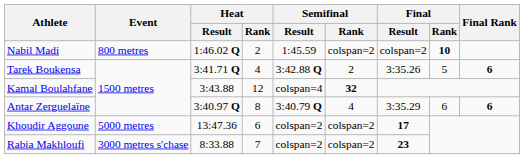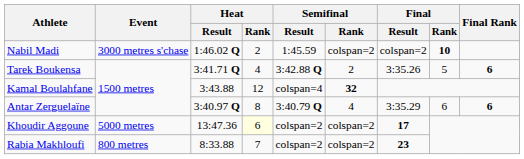(123, 50) 800 metres -> (143, 50) 3000 metres s'chase
(258, 125) no background -> (258, 125) lightyellow background
(143, 144) 3000 metres s'chase -> (123, 144) 800 metres
